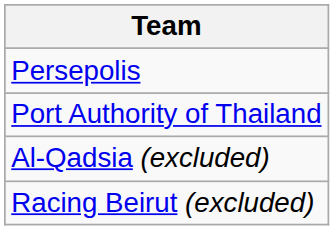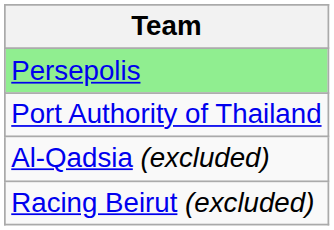(76, 70) no background -> (76, 70) lightgreen background
